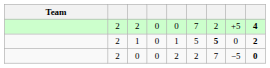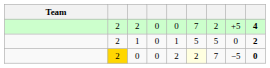(216, 41) bold -> (216, 41) normal
(118, 56) no background -> (118, 56) gold background
(196, 56) no background -> (196, 56) lightyellow background
